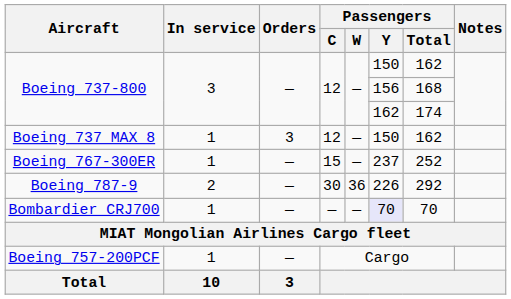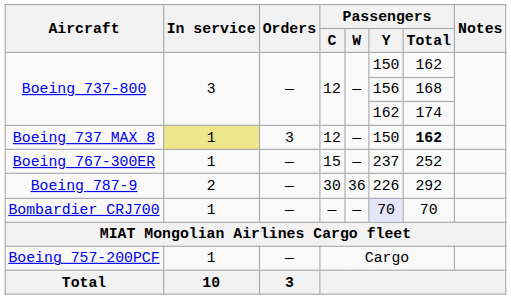(211, 137) no background -> (211, 137) khaki background
(429, 137) normal -> (429, 137) bold
